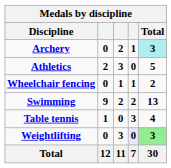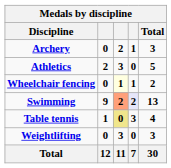(153, 48) paleturquoise background -> (153, 48) no background
(121, 83) no background -> (121, 83) lightyellow background
(121, 101) no background -> (121, 101) lightsalmon background
(133, 101) no background -> (133, 101) lavender background
(121, 118) no background -> (121, 118) khaki background
(133, 136) lavender background -> (133, 136) no background
(153, 136) lightgreen background -> (153, 136) no background
